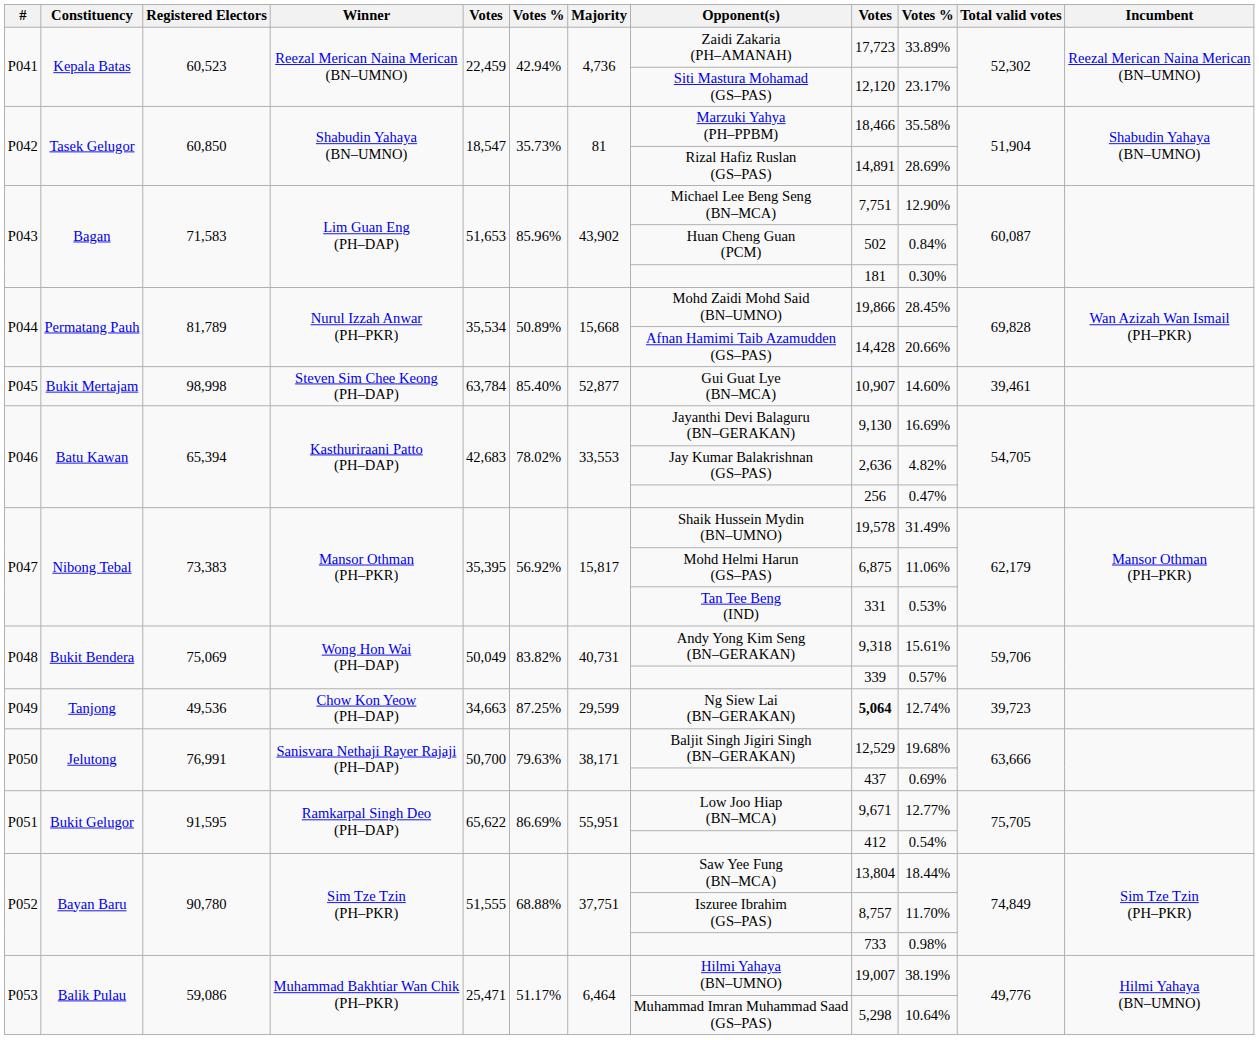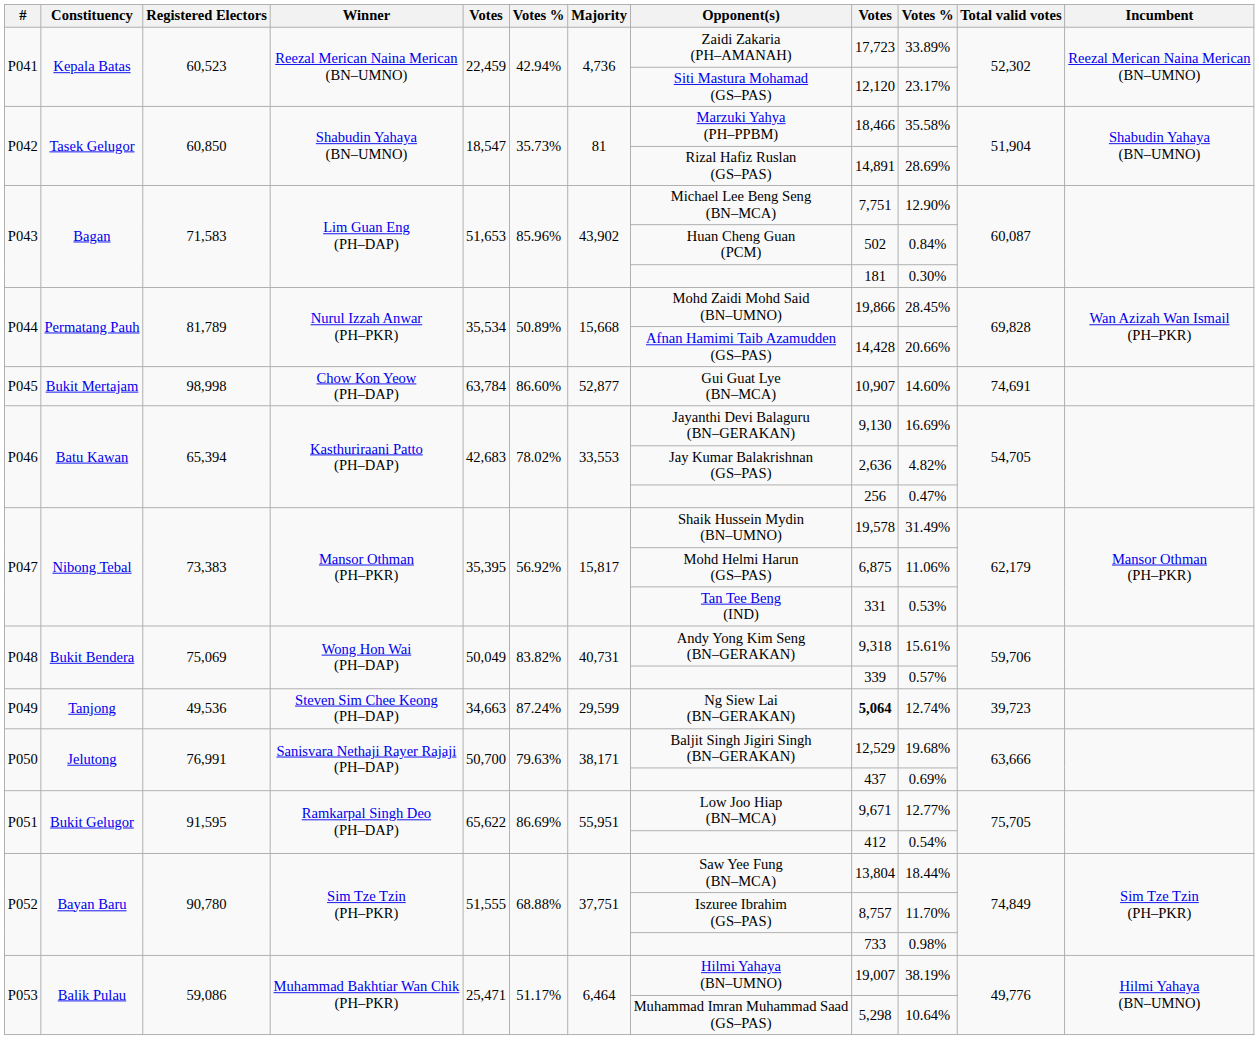(366, 386) Steven Sim Chee Keong (PH–DAP) -> (366, 386) Chow Kon Yeow (PH–DAP)
(539, 386) 85.40% -> (539, 386) 86.60%
(1011, 386) 39,461 -> (1011, 386) 74,691
(366, 708) Chow Kon Yeow (PH–DAP) -> (366, 708) Steven Sim Chee Keong (PH–DAP)
(539, 708) 87.25% -> (539, 708) 87.24%
